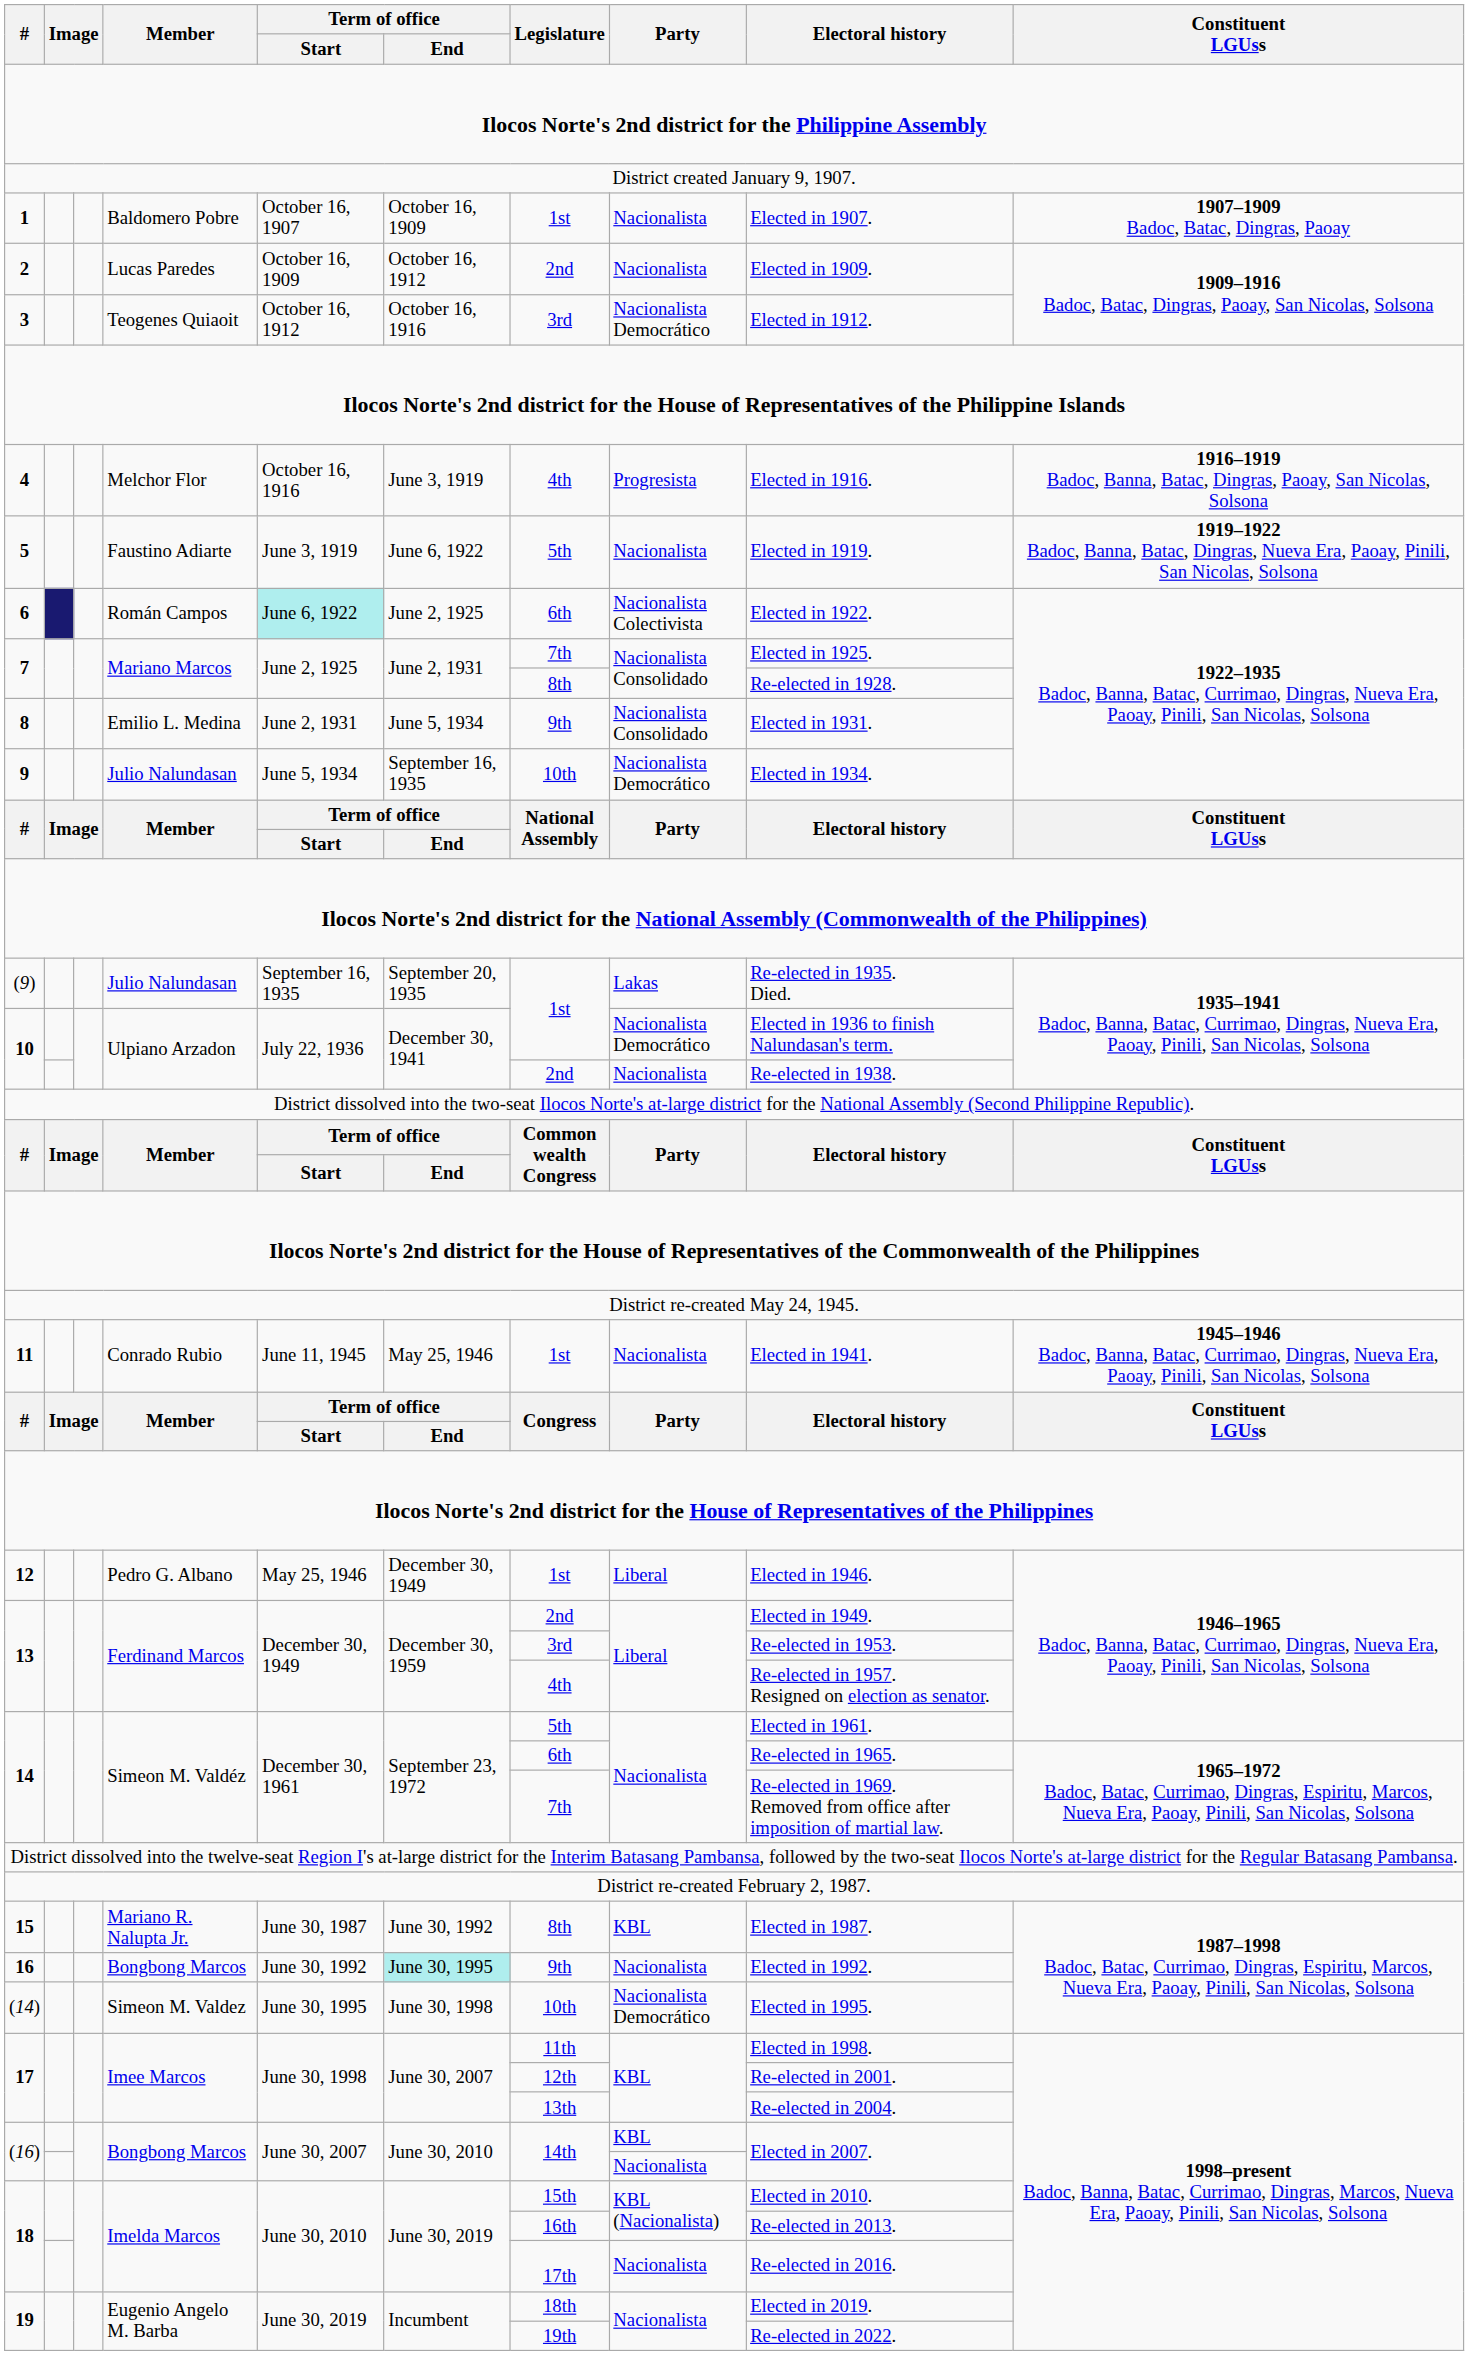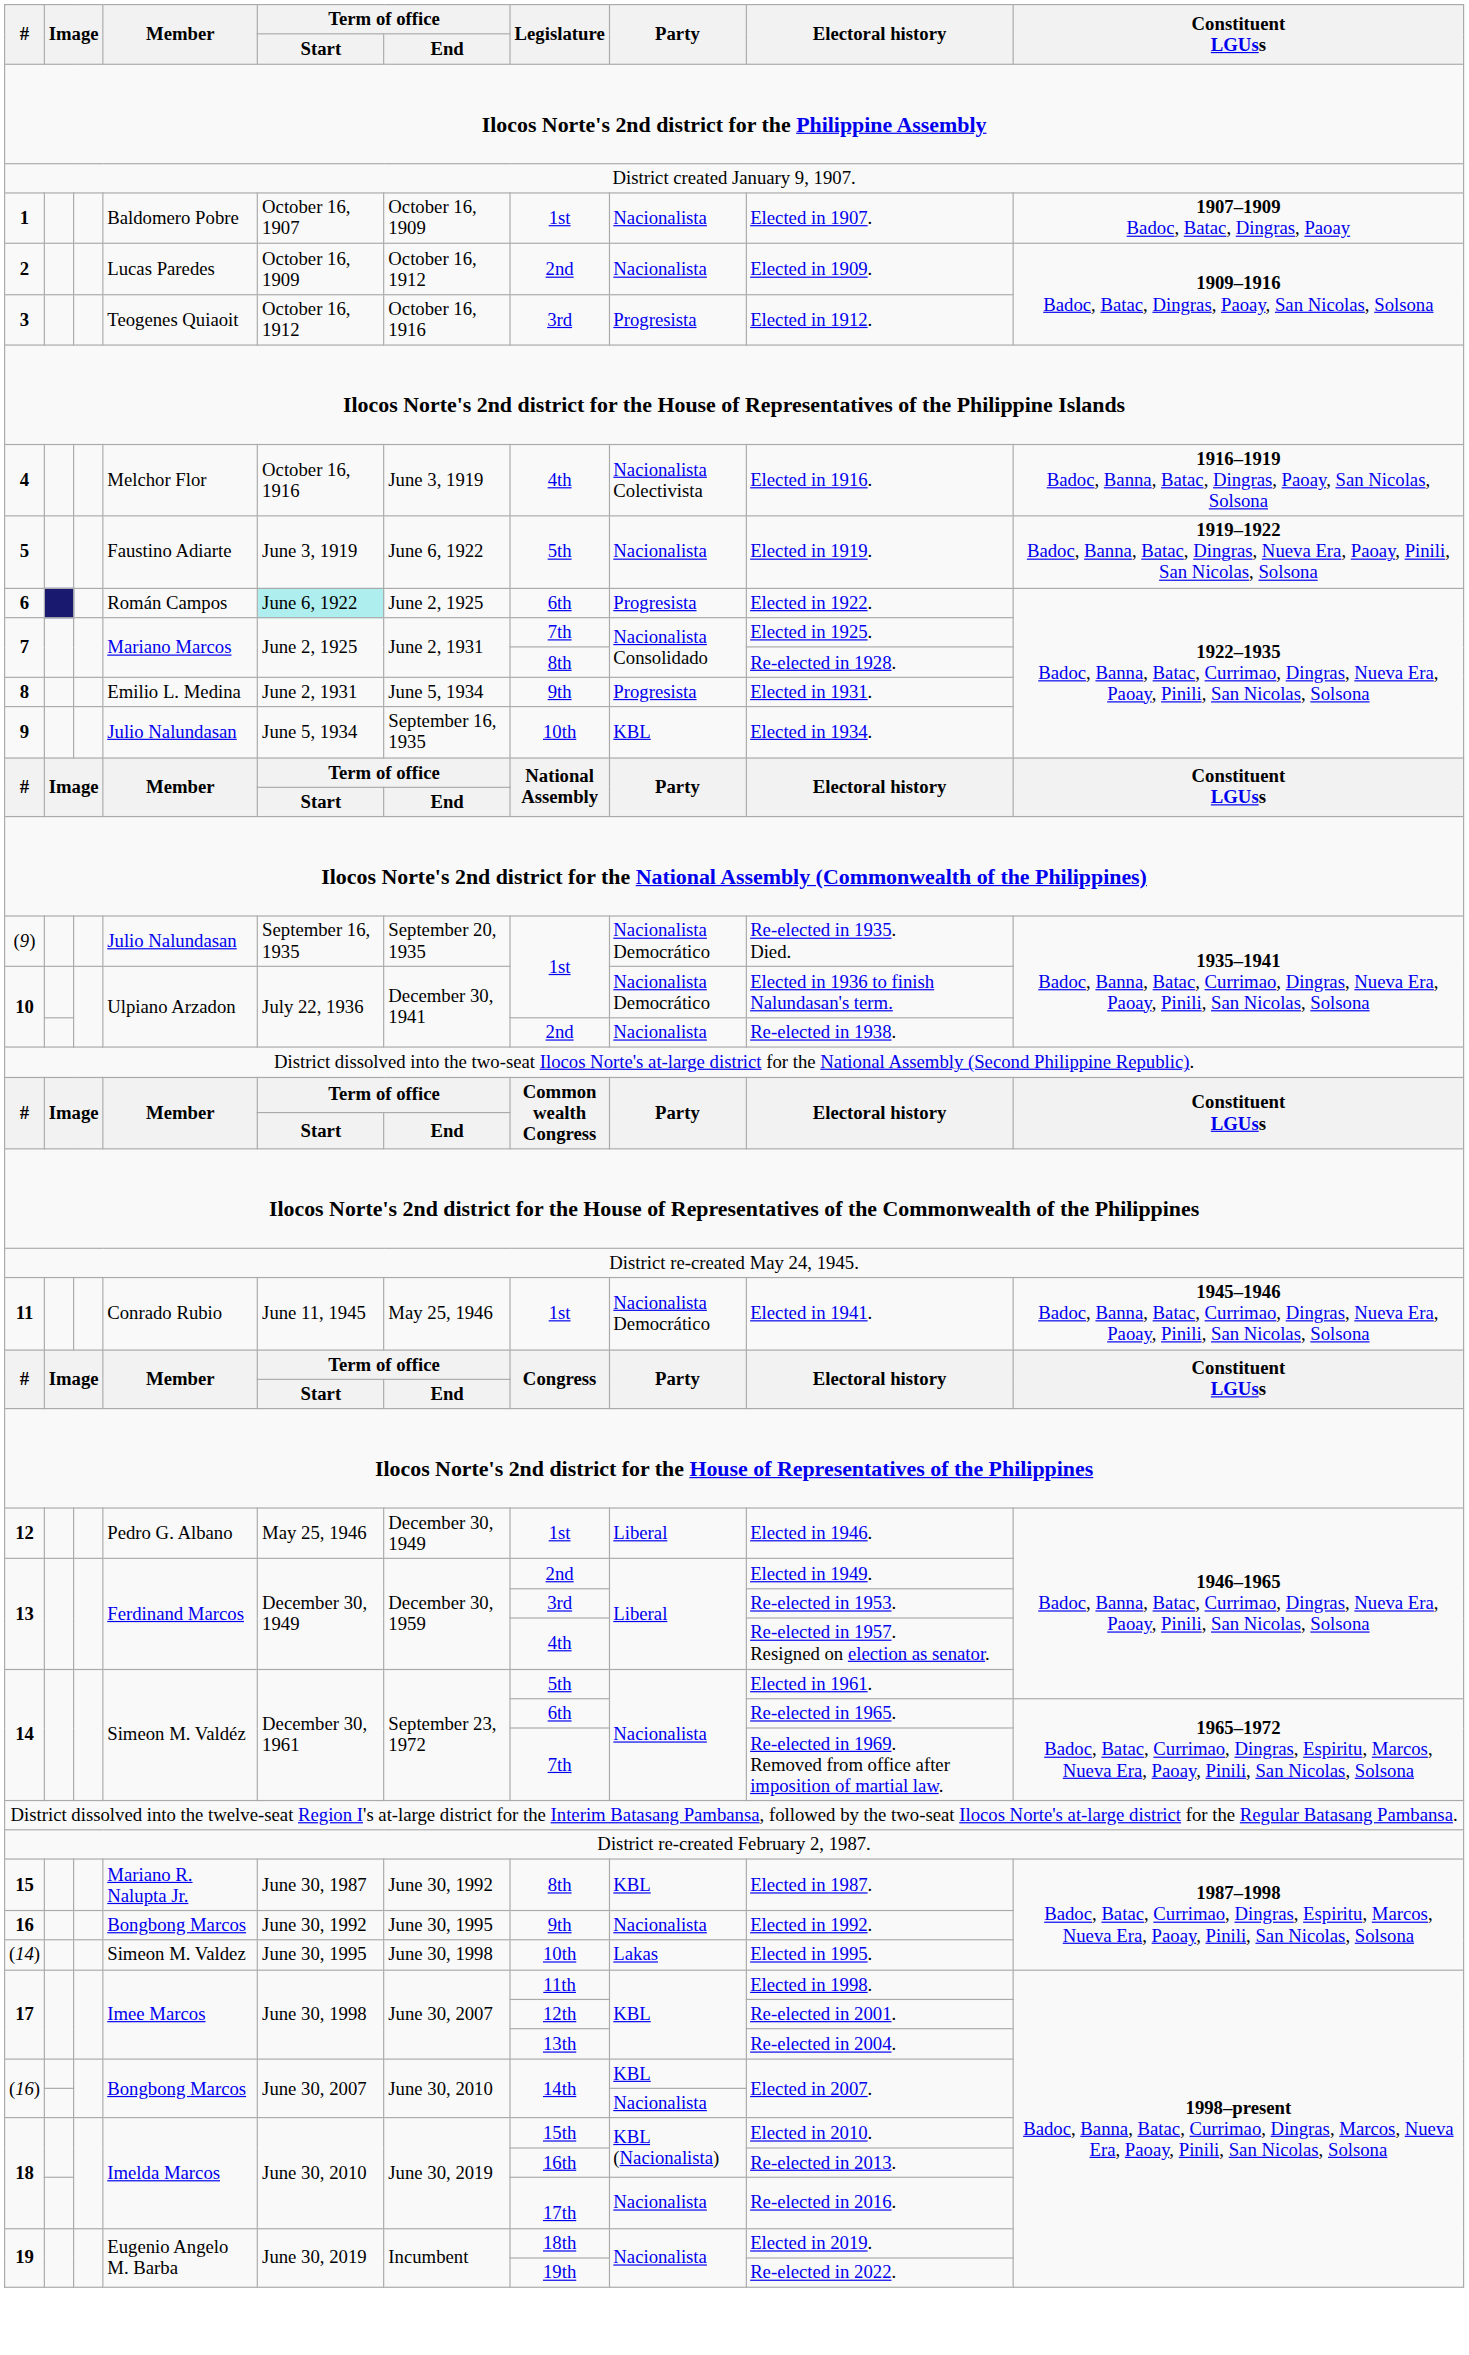(662, 319) Nacionalista Democrático -> (655, 319) Progresista
(655, 480) Progresista -> (660, 480) Nacionalista Colectivista
(660, 613) Nacionalista Colectivista -> (655, 602) Progresista
(661, 723) Nacionalista Consolidado -> (655, 691) Progresista
(662, 774) Nacionalista Democrático -> (632, 732) KBL
(636, 983) Lakas -> (662, 941) Nacionalista Democrático
(660, 1355) Nacionalista -> (662, 1313) Nacionalista Democrático
(441, 1967) paleturquoise background -> (441, 1925) no background
(662, 2007) Nacionalista Democrático -> (636, 1954) Lakas
